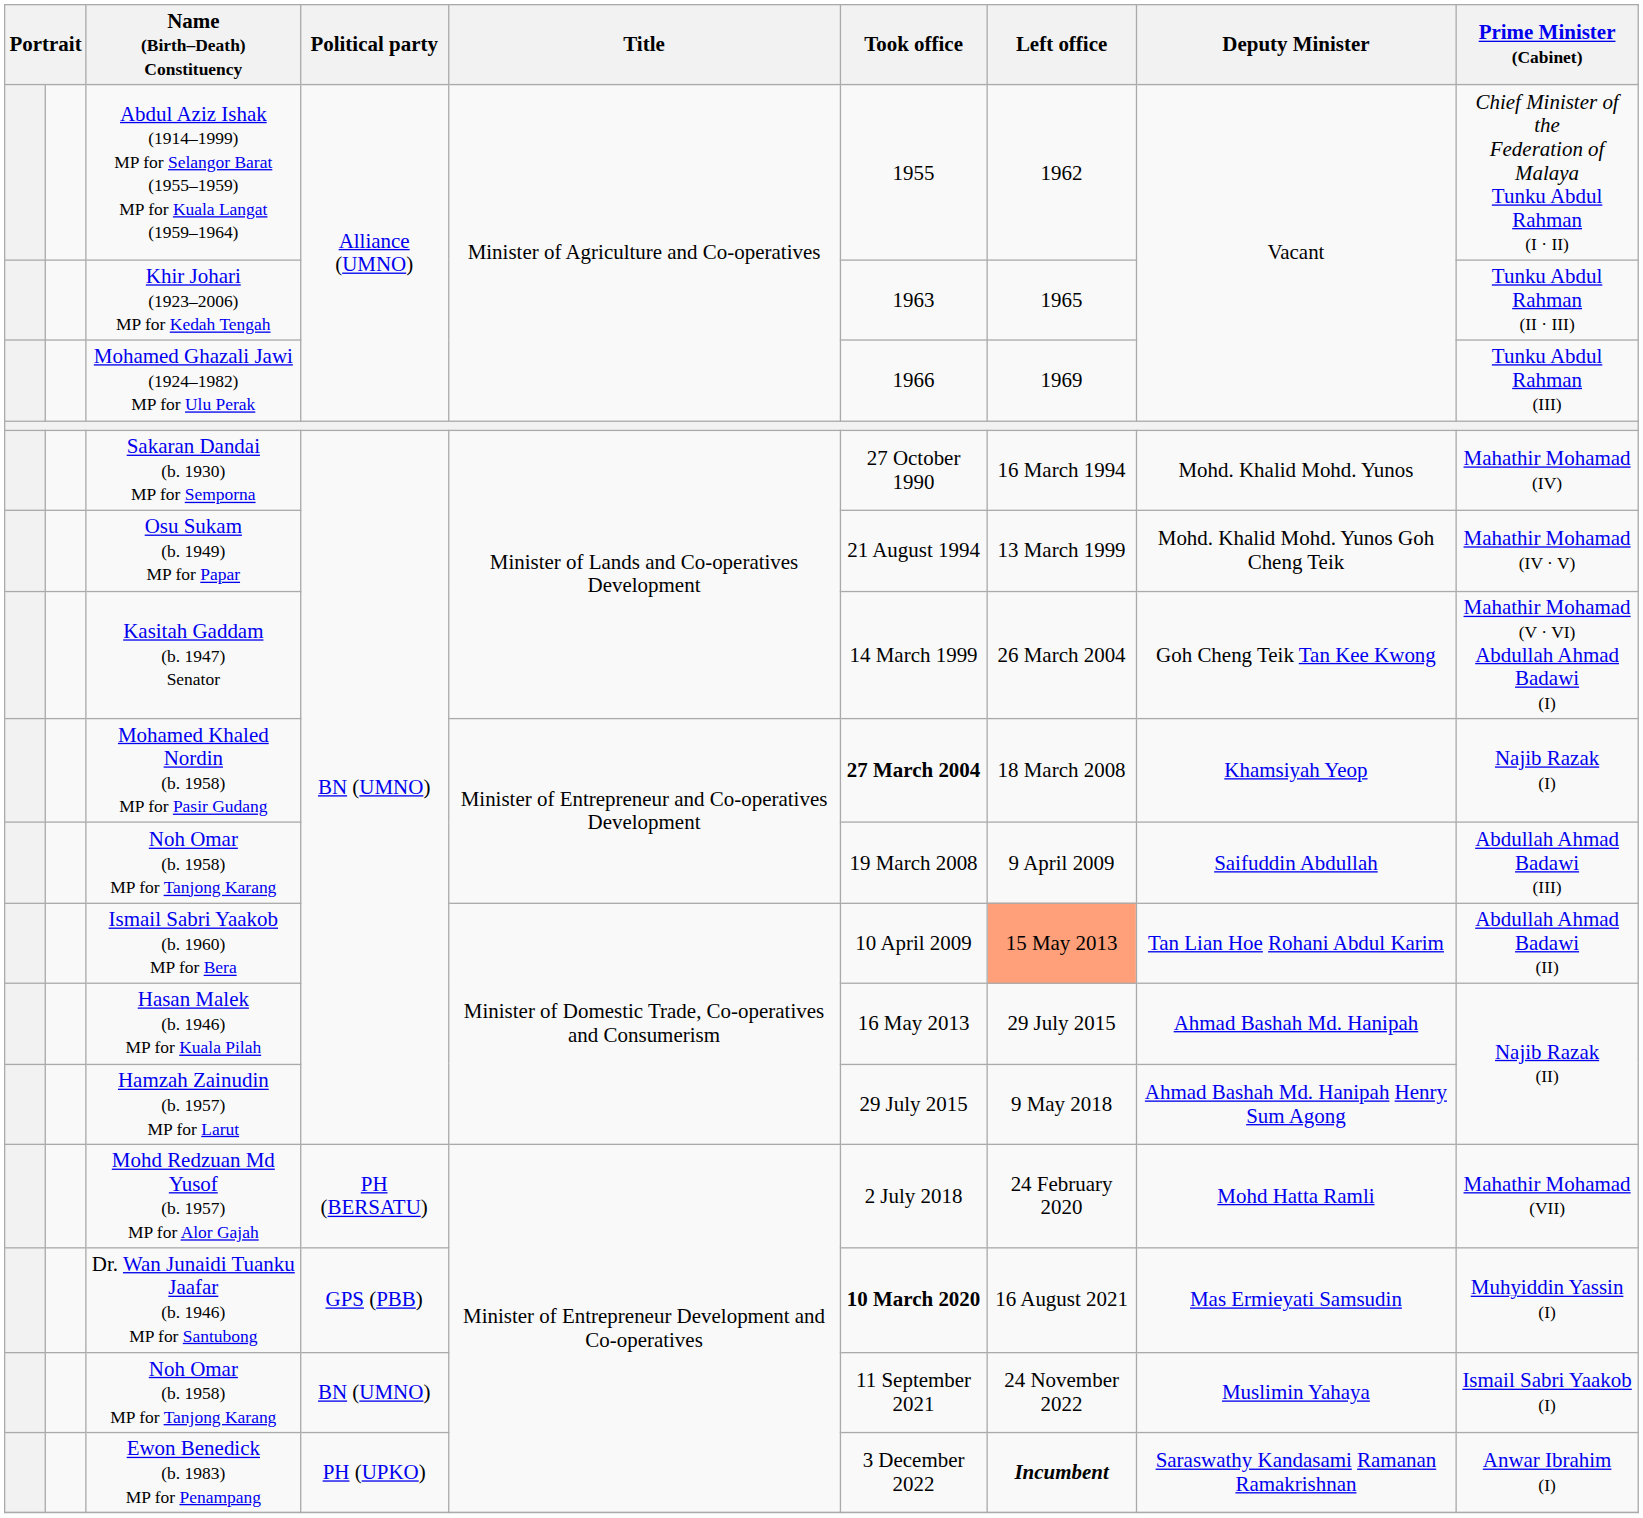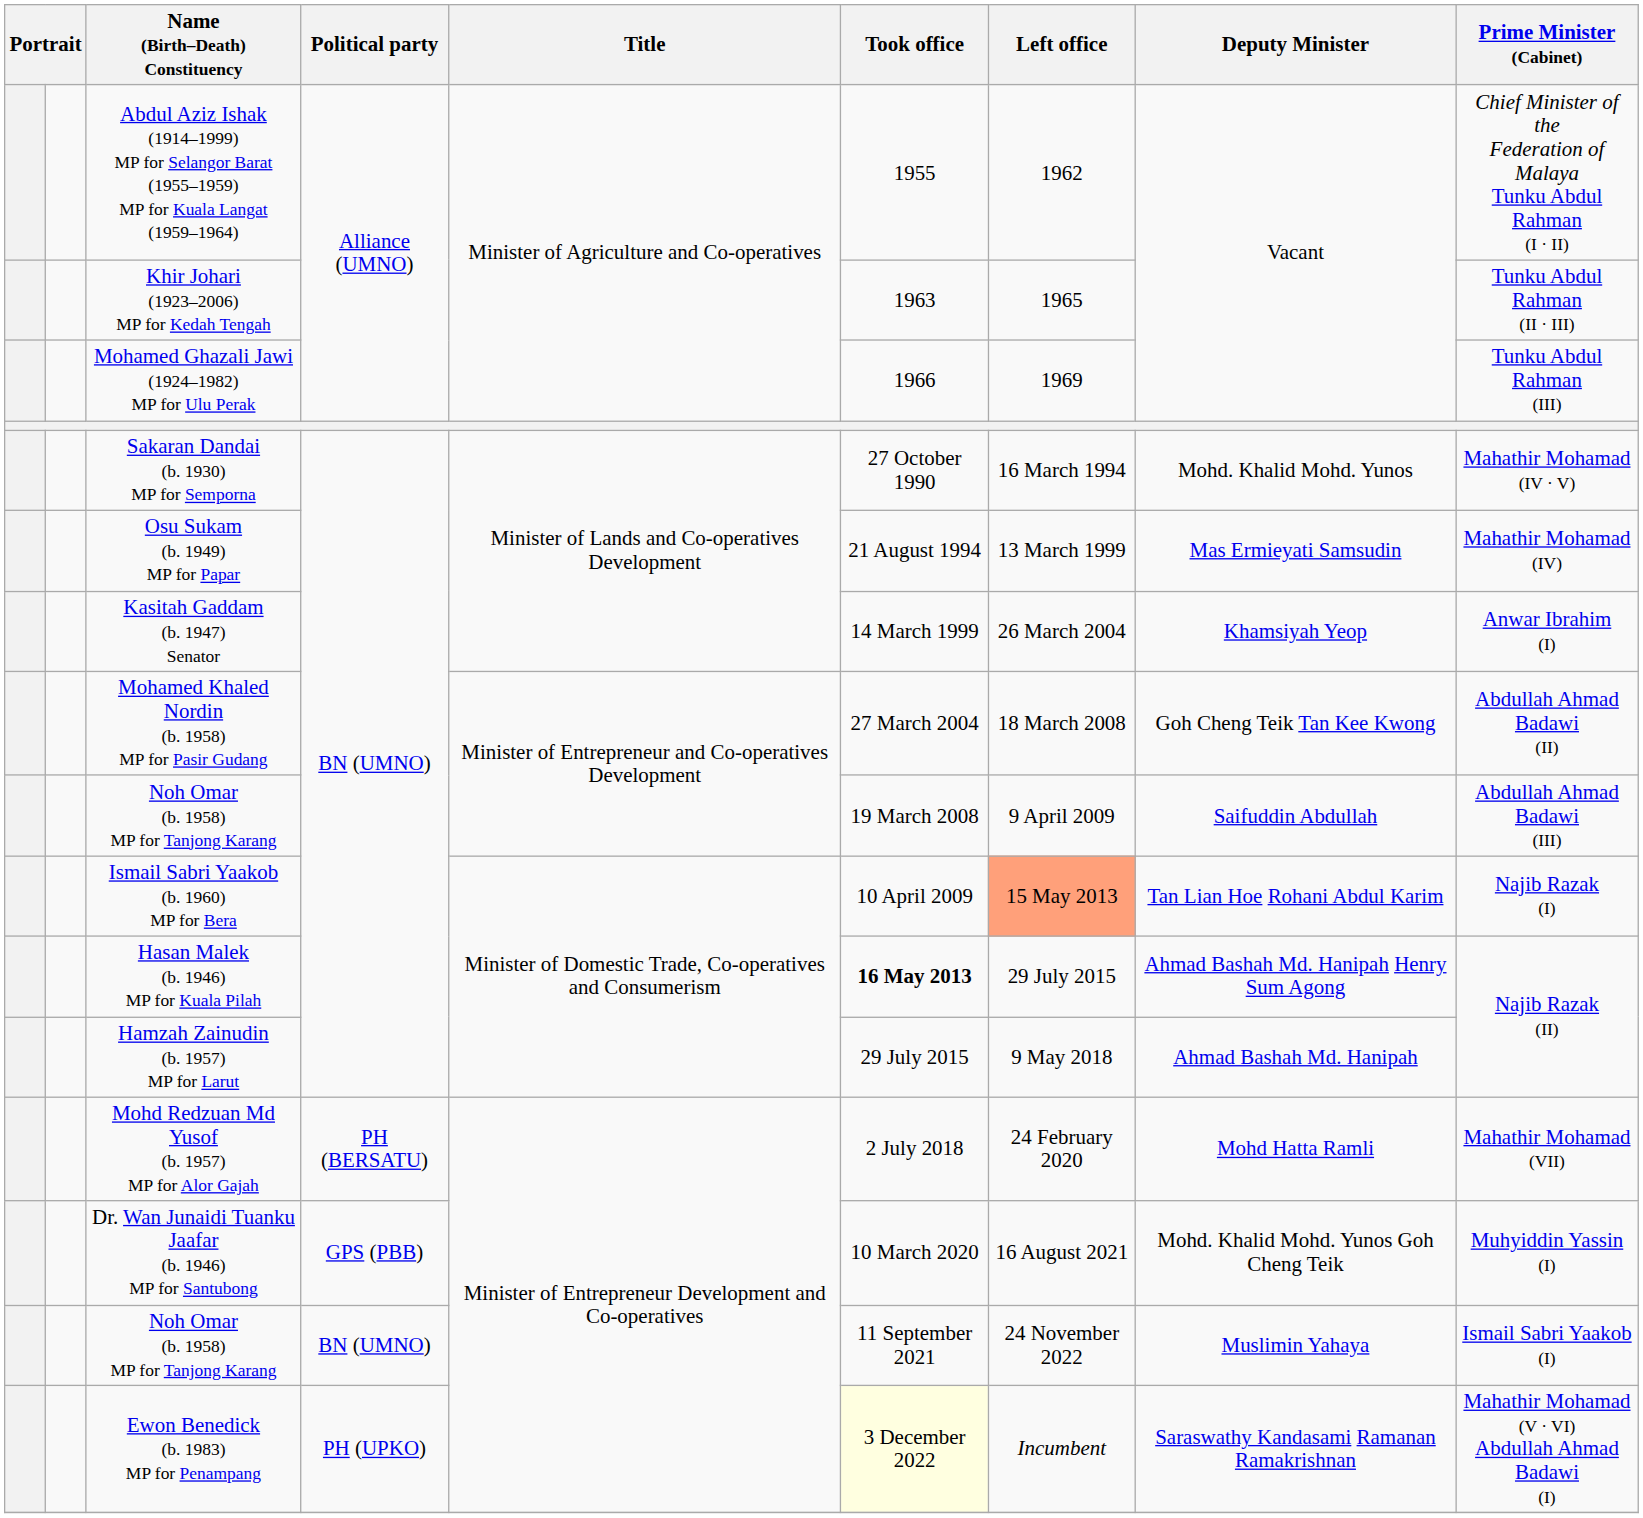(1547, 470) Mahathir Mohamad (IV) -> (1547, 470) Mahathir Mohamad (IV · V)
(1296, 550) Mohd. Khalid Mohd. Yunos Goh Cheng Teik -> (1295, 550) Mas Ermieyati Samsudin
(1547, 550) Mahathir Mohamad (IV · V) -> (1547, 550) Mahathir Mohamad (IV)
(1296, 654) Goh Cheng Teik Tan Kee Kwong -> (1295, 631) Khamsiyah Yeop
(1547, 654) Mahathir Mohamad (V · VI) Abdullah Ahmad Badawi (I) -> (1547, 631) Anwar Ibrahim (I)
(914, 770) bold -> (915, 723) normal
(1296, 770) Khamsiyah Yeop -> (1295, 723) Goh Cheng Teik Tan Kee Kwong
(1547, 770) Najib Razak (I) -> (1547, 723) Abdullah Ahmad Badawi (II)
(1547, 943) Abdullah Ahmad Badawi (II) -> (1547, 895) Najib Razak (I)
(914, 1023) normal -> (915, 976) bold
(1296, 1023) Ahmad Bashah Md. Hanipah -> (1295, 976) Ahmad Bashah Md. Hanipah Henry Sum Agong
(1296, 1103) Ahmad Bashah Md. Hanipah Henry Sum Agong -> (1295, 1056) Ahmad Bashah Md. Hanipah
(914, 1300) bold -> (915, 1252) normal
(1296, 1300) Mas Ermieyati Samsudin -> (1295, 1252) Mohd. Khalid Mohd. Yunos Goh Cheng Teik
(914, 1472) no background -> (915, 1449) lightyellow background
(1062, 1472) bold -> (1062, 1449) normal
(1547, 1472) Anwar Ibrahim (I) -> (1547, 1449) Mahathir Mohamad (V · VI) Abdullah Ahmad Badawi (I)
